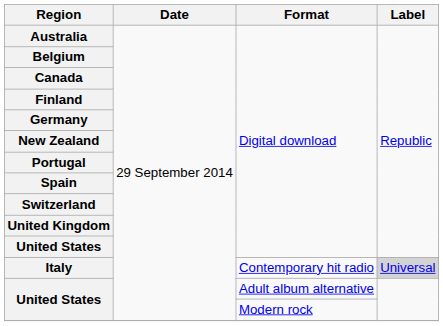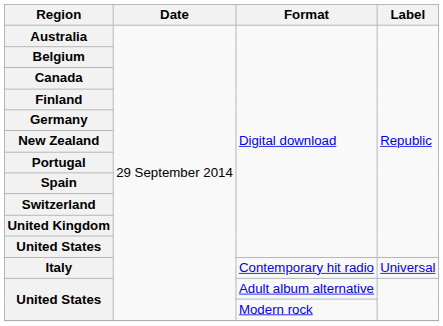(408, 267) lightgrey background -> (408, 267) no background
